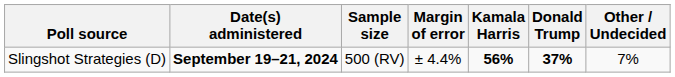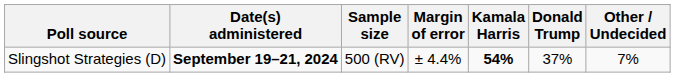(498, 59) 56% -> (498, 59) 54%
(557, 59) bold -> (557, 59) normal
